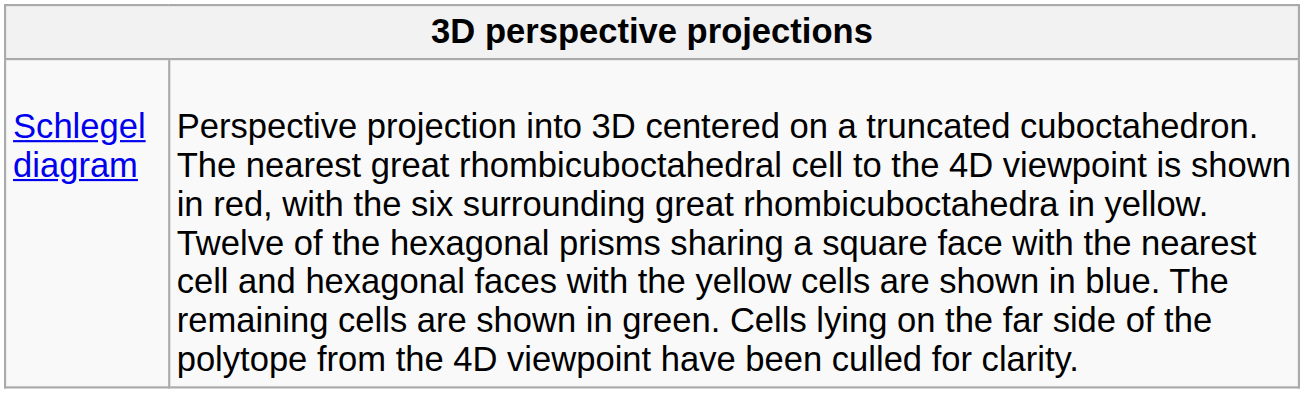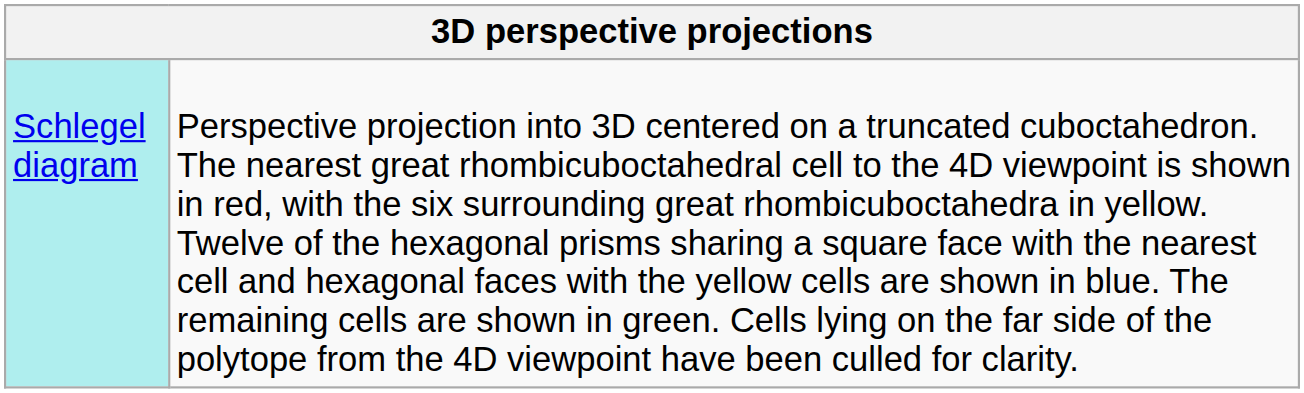(79, 145) no background -> (79, 145) paleturquoise background
